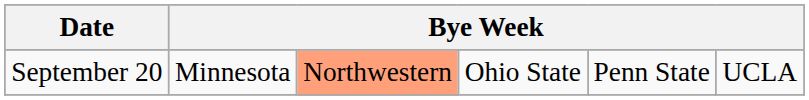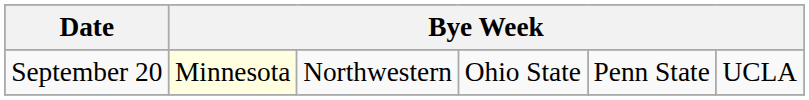(233, 72) no background -> (233, 72) lightyellow background
(378, 72) lightsalmon background -> (378, 72) no background
